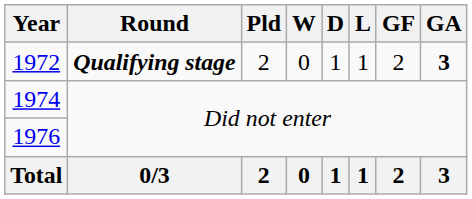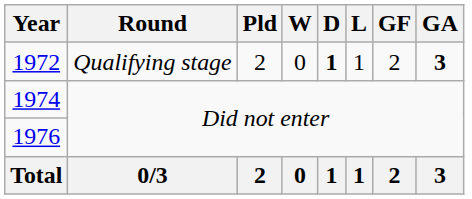(154, 61) bold -> (152, 61) normal
(335, 61) normal -> (331, 61) bold
